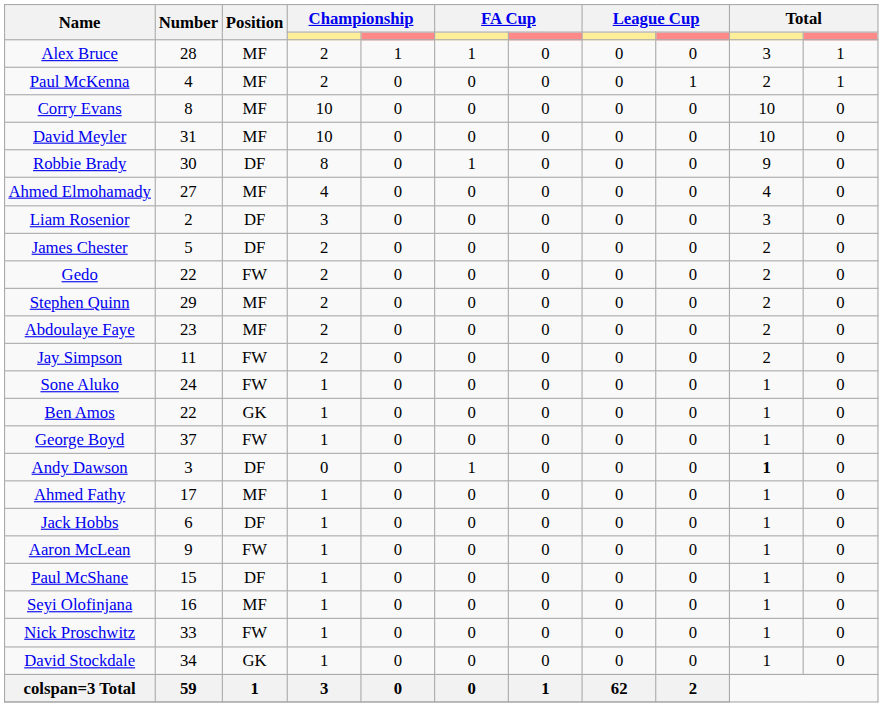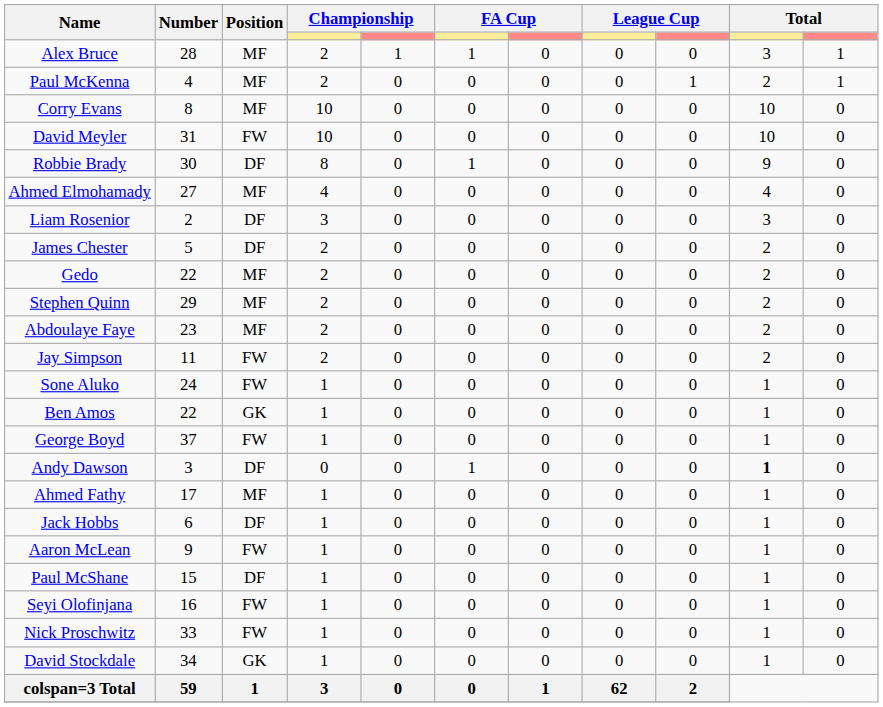(255, 136) MF -> (255, 136) FW
(255, 274) FW -> (255, 274) MF
(255, 605) MF -> (255, 605) FW
